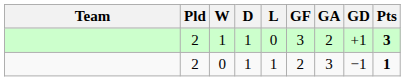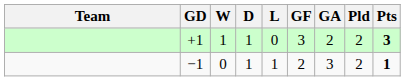columns swapped: (195, 16) <-> (359, 16)
